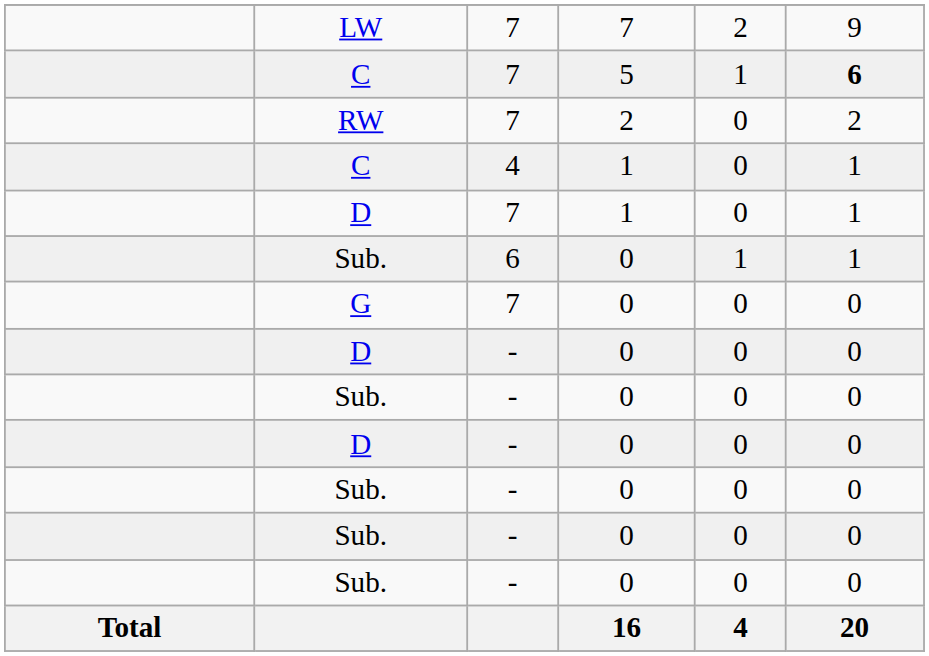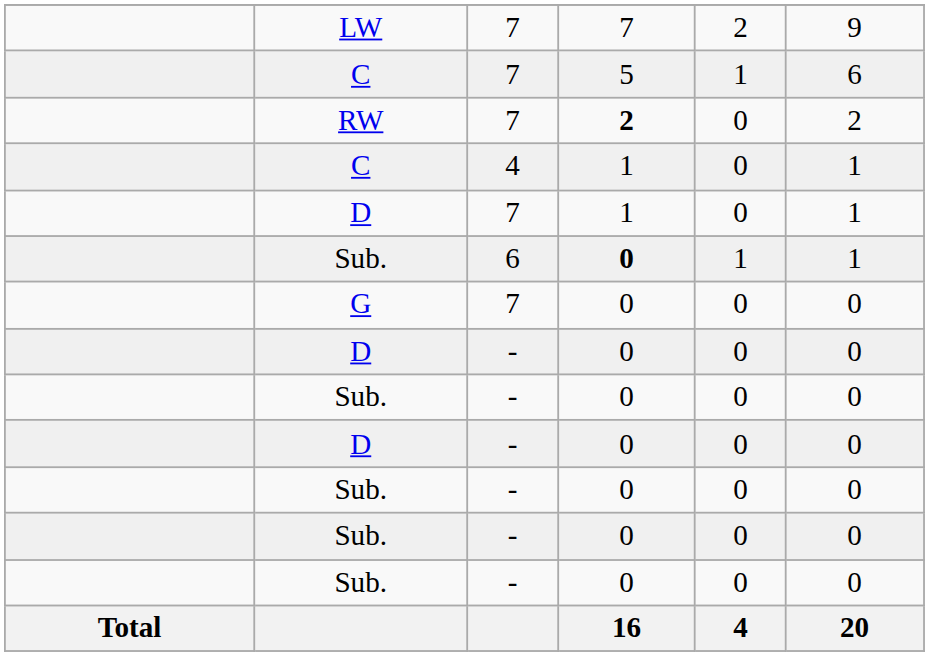(854, 73) bold -> (854, 73) normal
(627, 119) normal -> (627, 119) bold
(627, 258) normal -> (627, 258) bold
